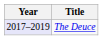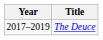(28, 27) lavender background -> (28, 27) no background
